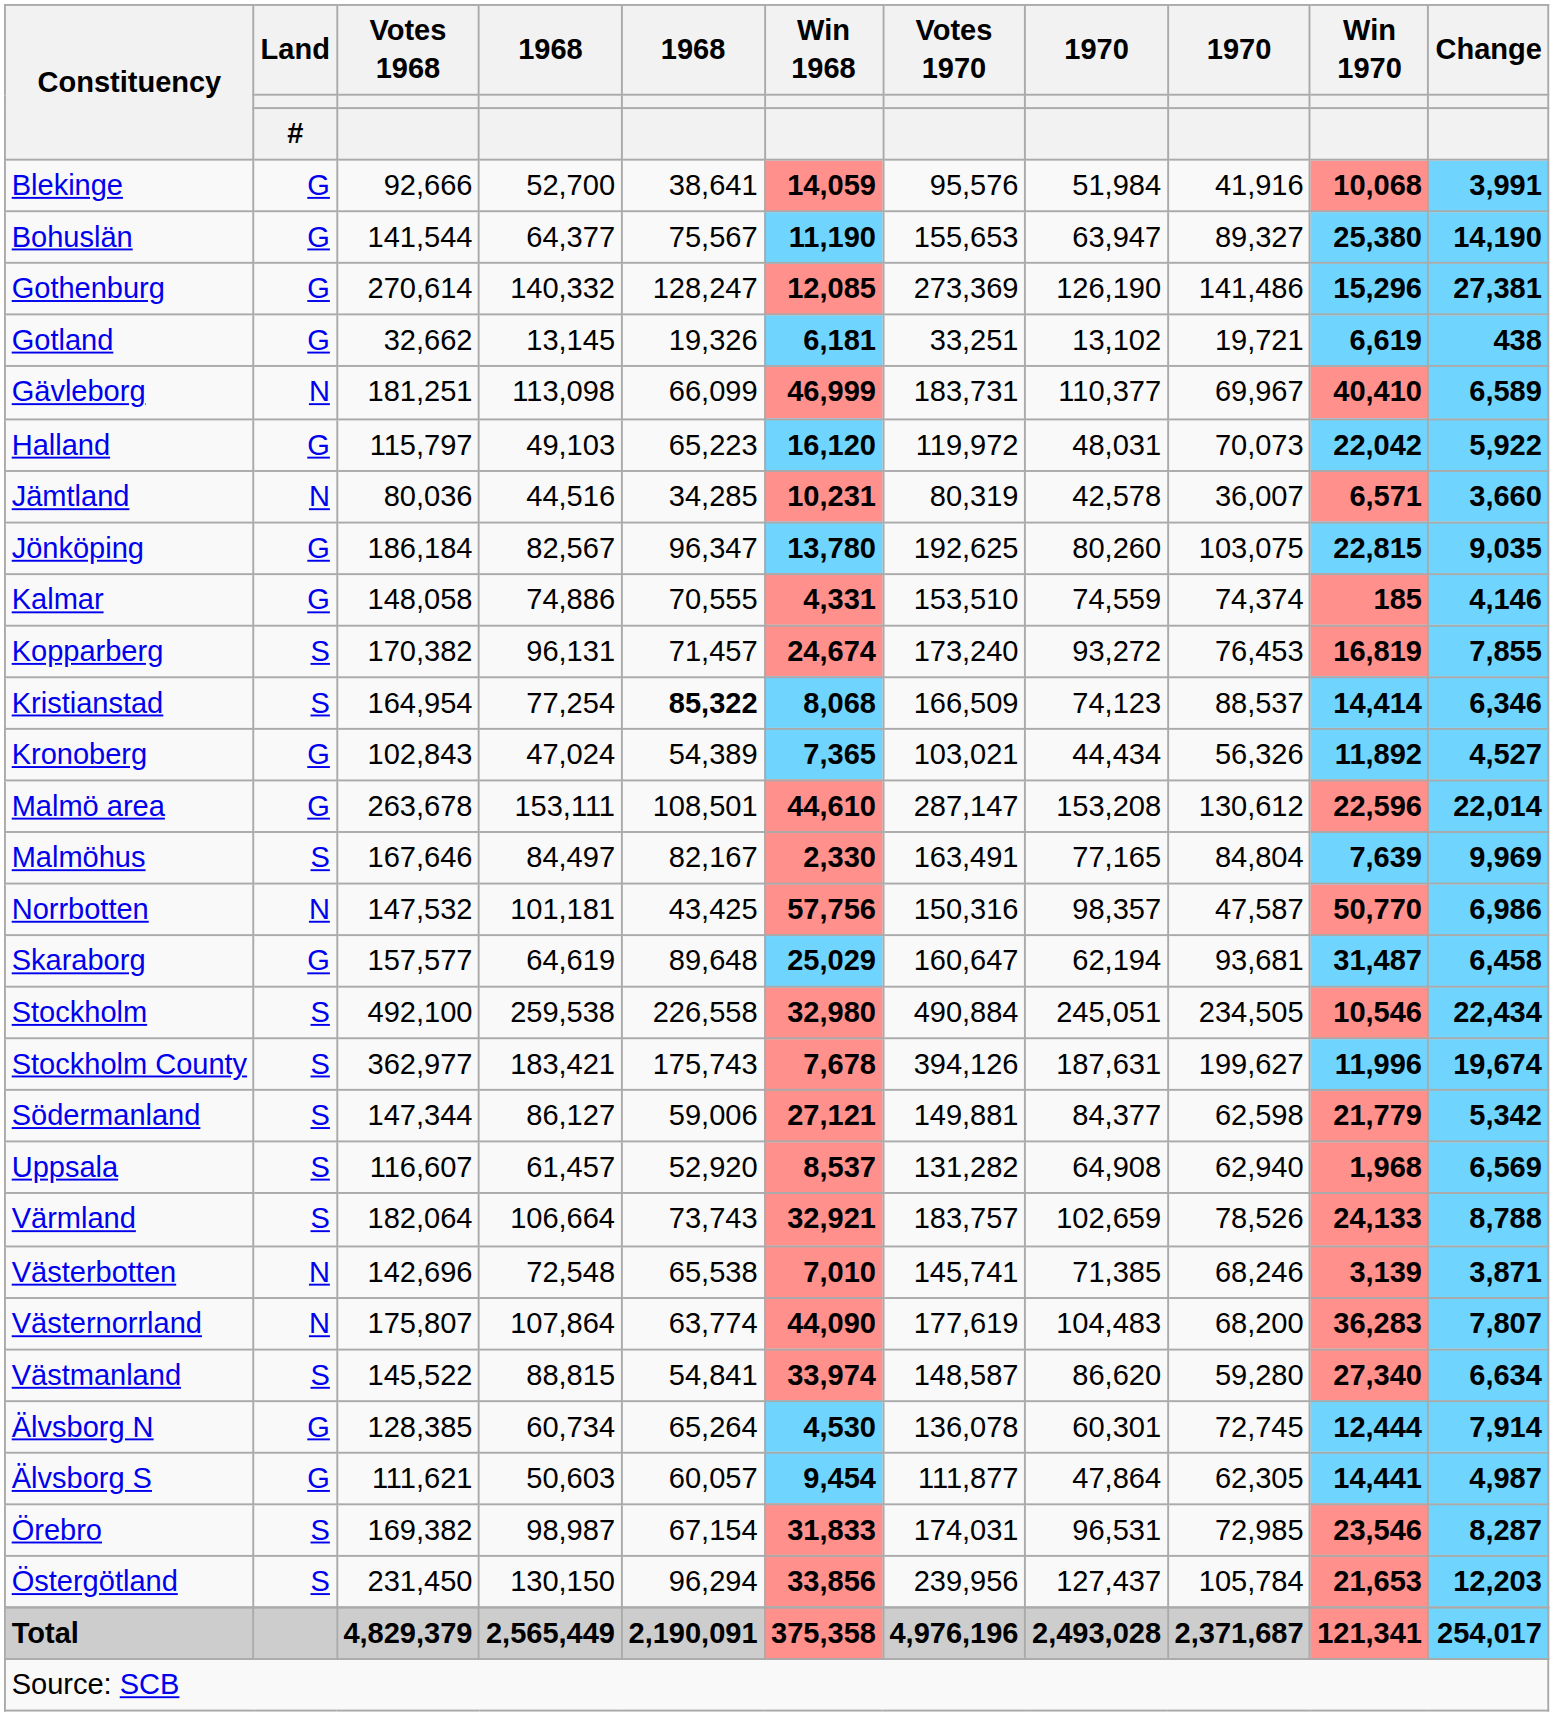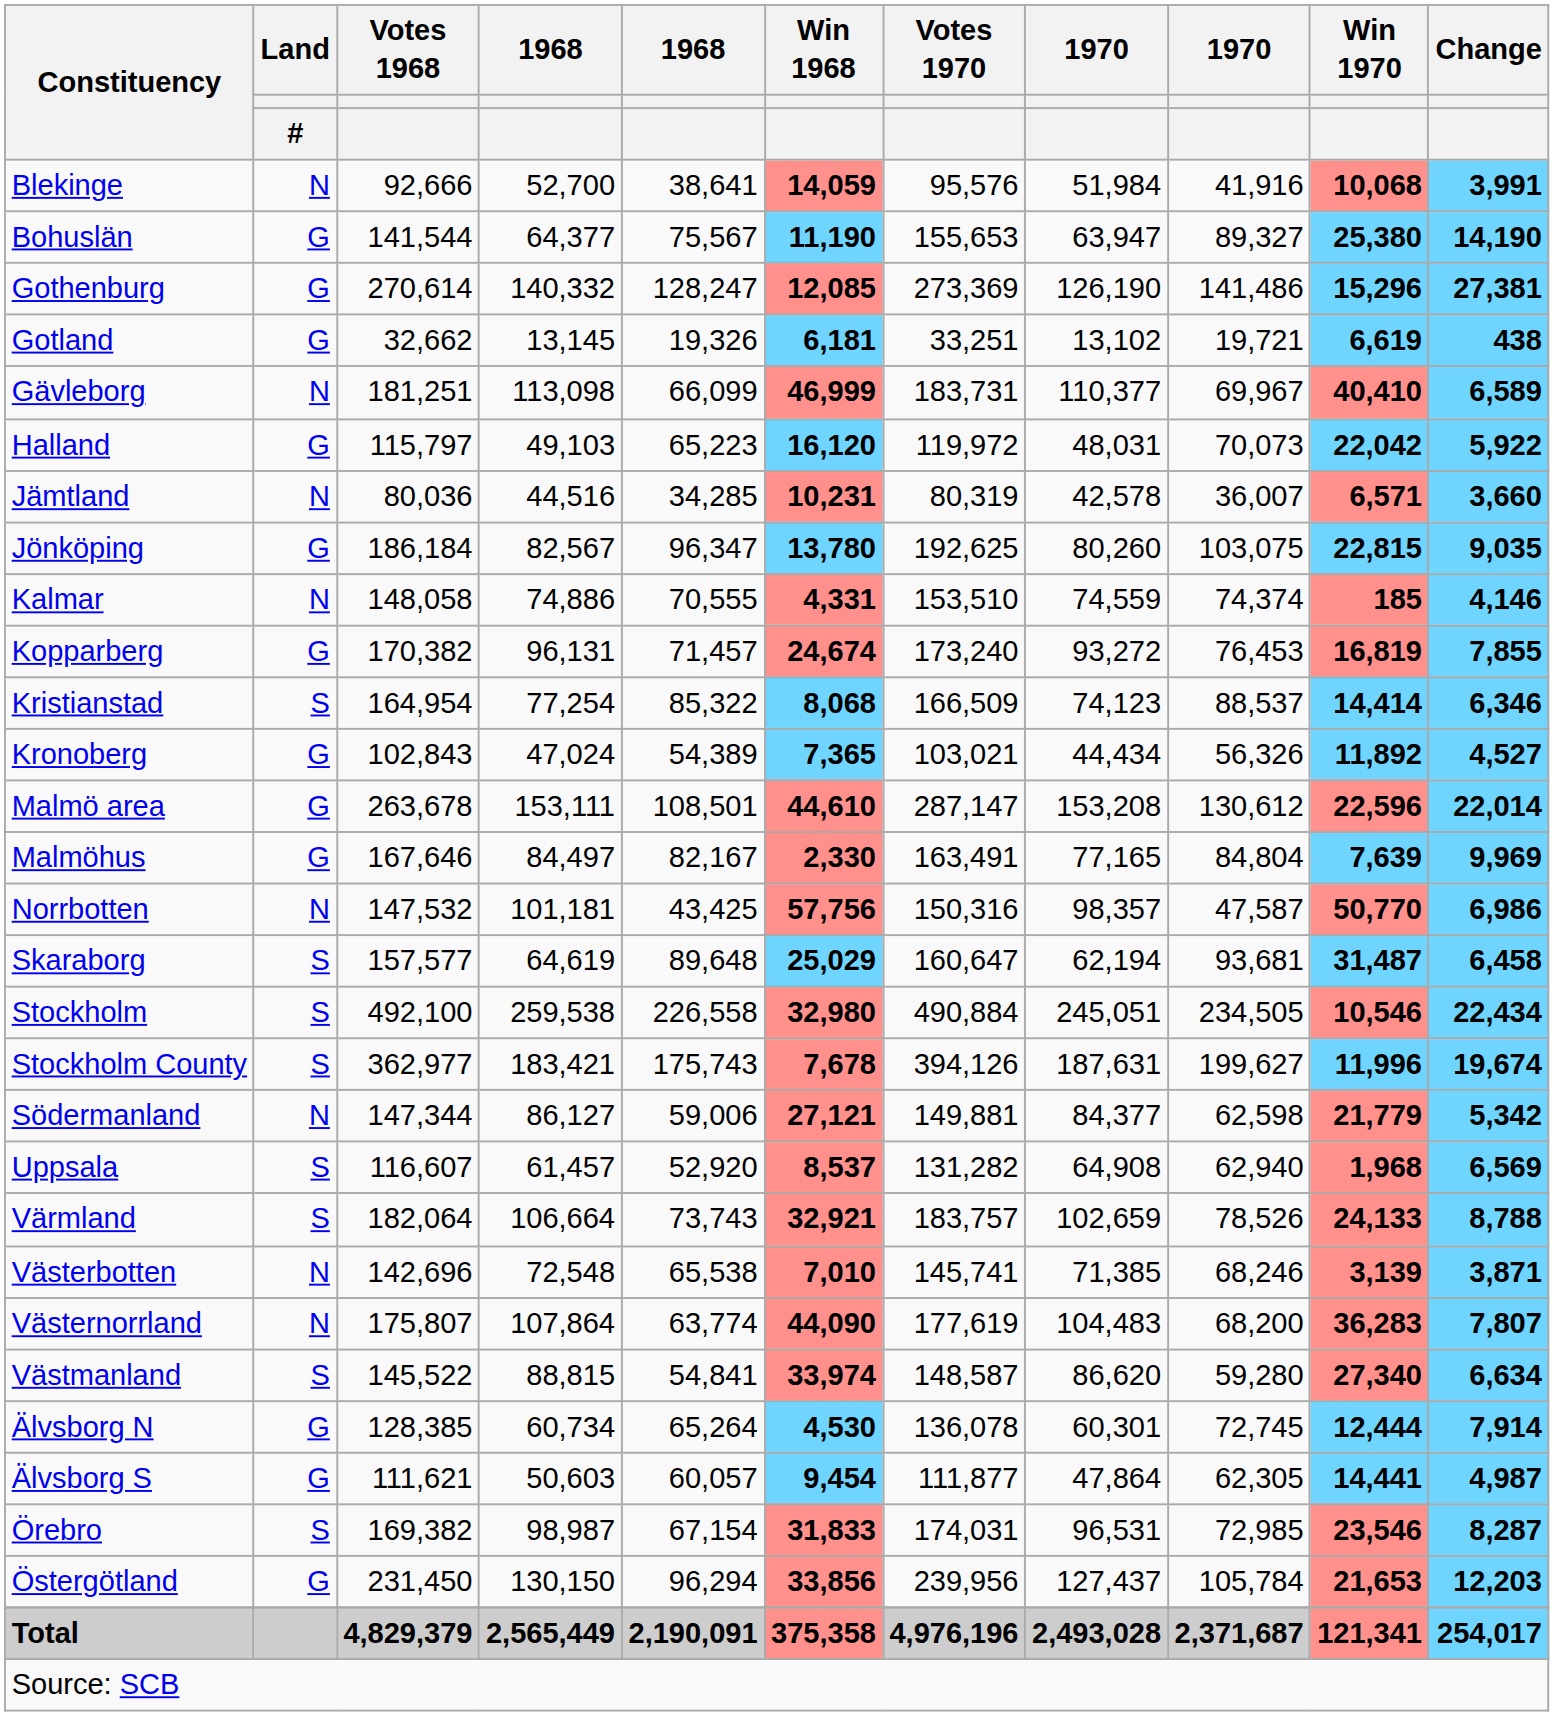(319, 185) G -> (319, 185) N
(319, 599) G -> (319, 599) N
(320, 650) S -> (319, 650) G
(713, 702) bold -> (713, 702) normal
(320, 857) S -> (319, 857) G
(319, 960) G -> (320, 960) S
(320, 1116) S -> (319, 1116) N
(320, 1581) S -> (319, 1581) G
